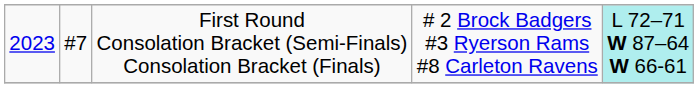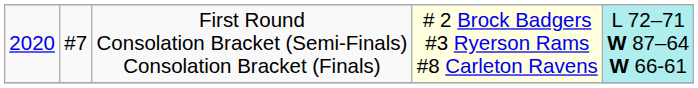(32, 43) 2023 -> (32, 43) 2020
(507, 43) no background -> (507, 43) lightyellow background
